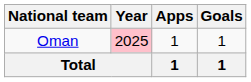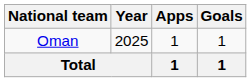(132, 40) pink background -> (132, 40) no background
